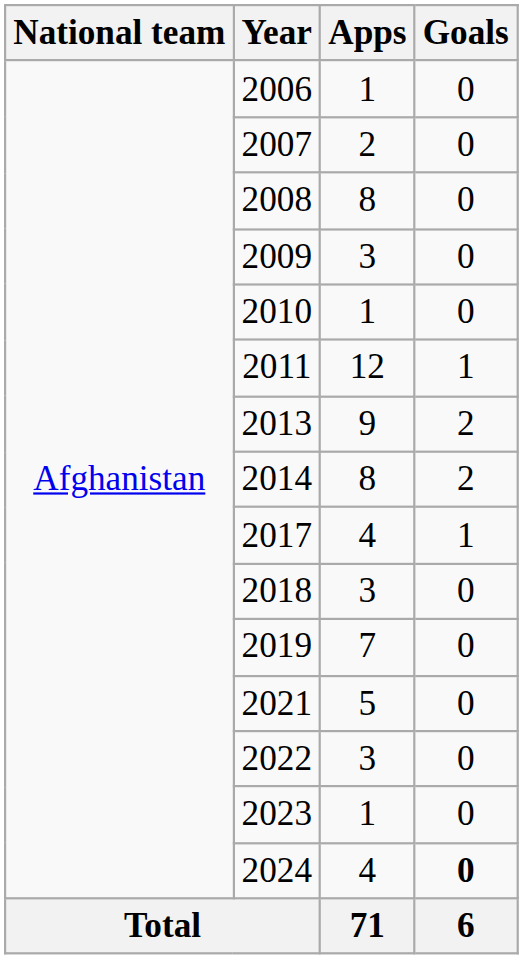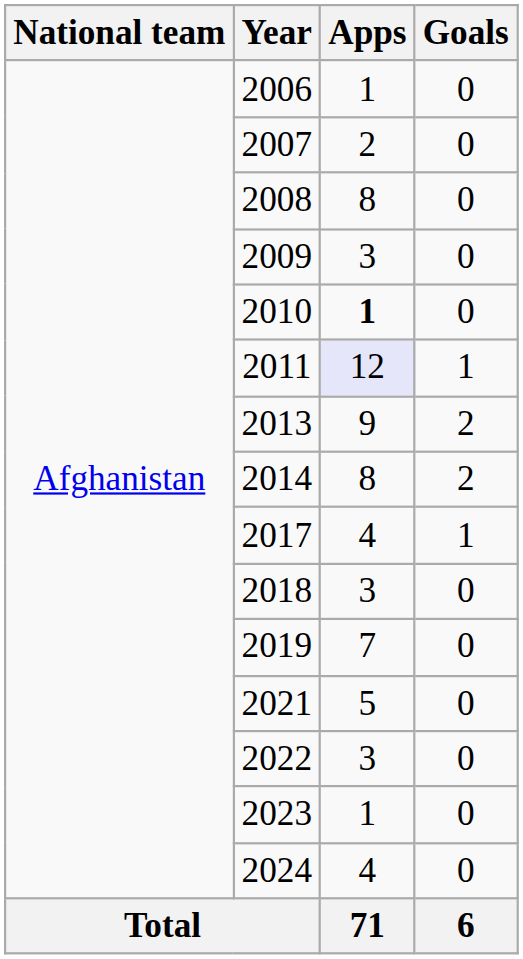(367, 311) normal -> (367, 311) bold
(367, 367) no background -> (367, 367) lavender background
(466, 869) bold -> (466, 869) normal
